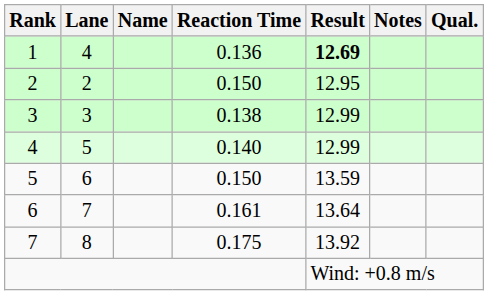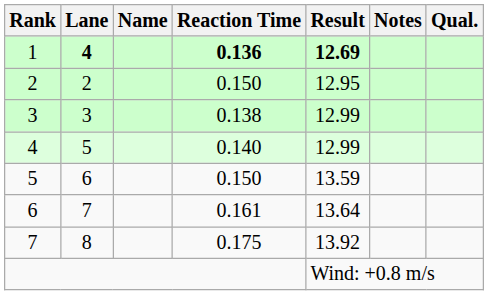(87, 52) normal -> (87, 52) bold
(239, 52) normal -> (239, 52) bold
